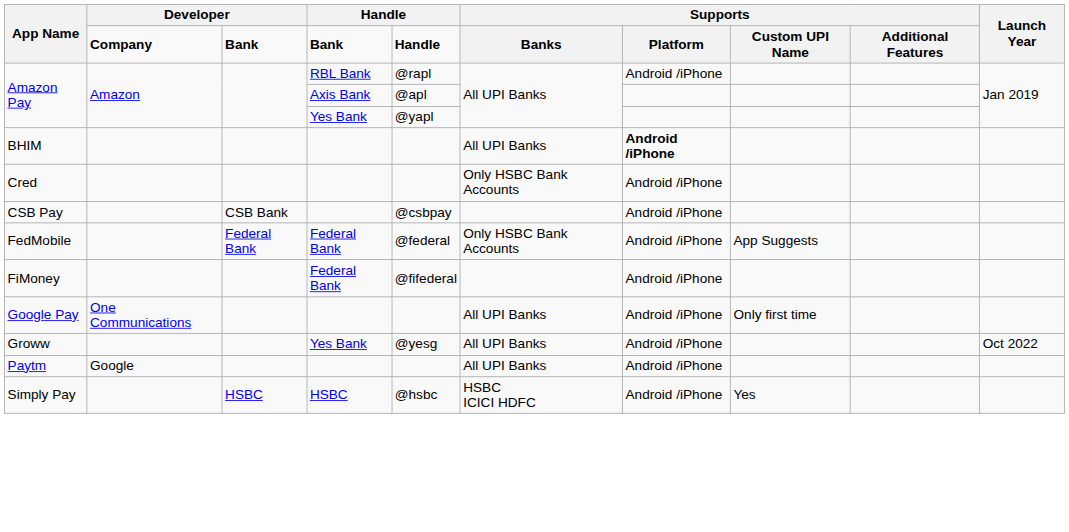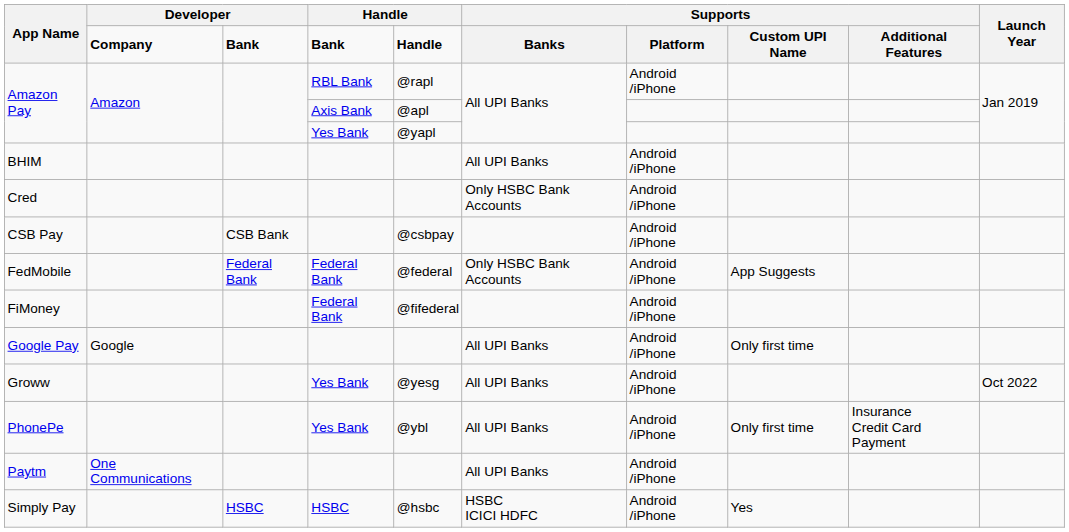(652, 146) bold -> (653, 161) normal
(141, 315) One Communications -> (112, 345) Google
+ row: (36, 427)
(112, 365) Google -> (141, 471) One Communications
